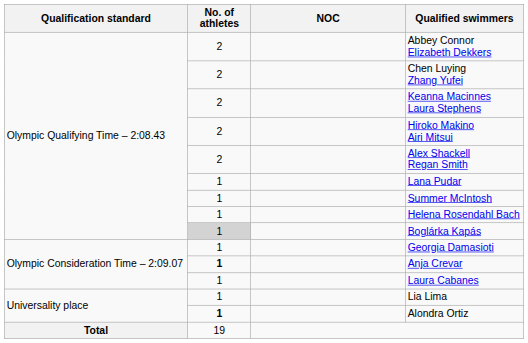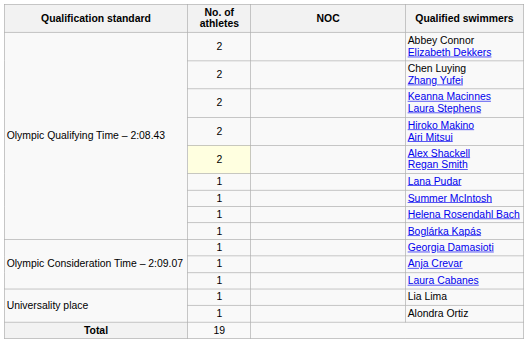(219, 159) no background -> (219, 159) lightyellow background
(219, 231) lightgrey background -> (219, 231) no background
(219, 264) bold -> (219, 264) normal
(219, 313) bold -> (219, 313) normal
